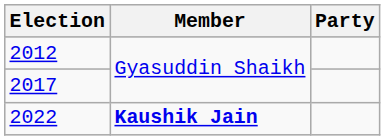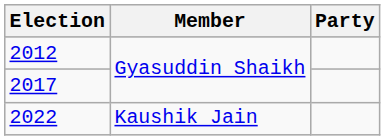(186, 118) bold -> (186, 118) normal
